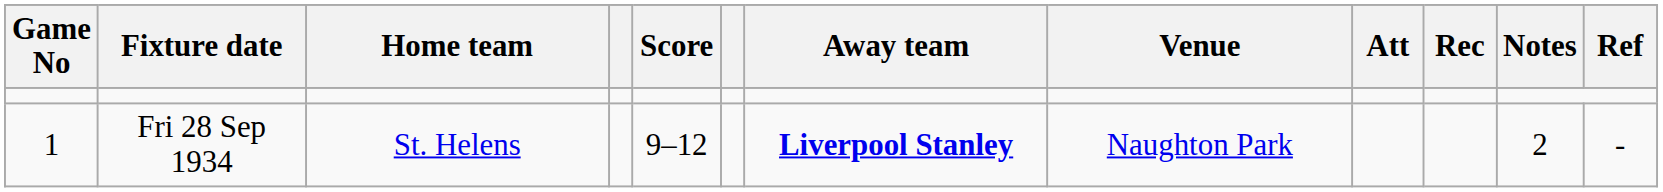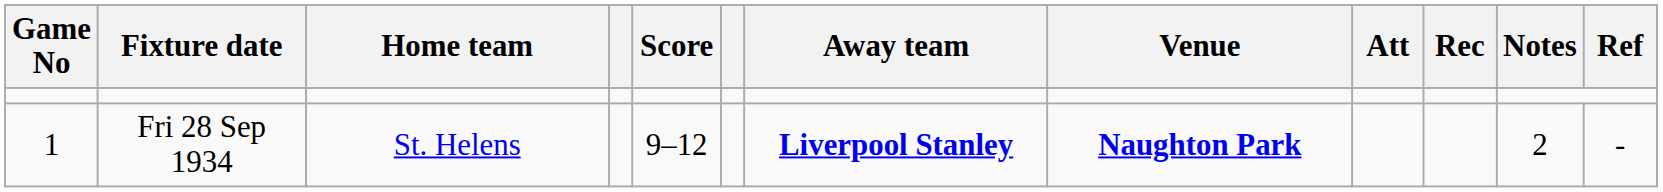(1200, 144) normal -> (1200, 144) bold
